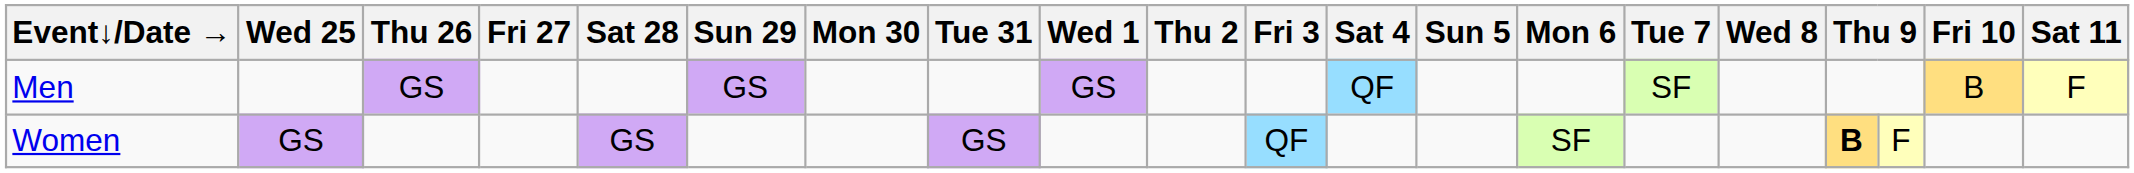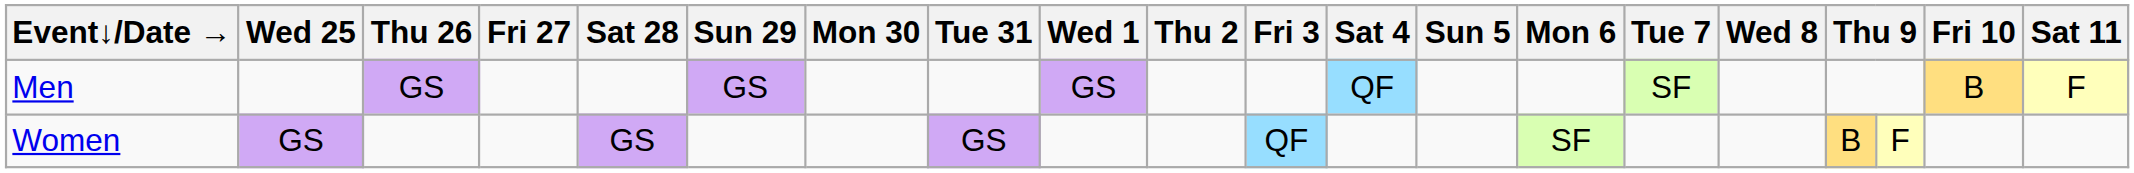(1851, 141) bold -> (1851, 141) normal
